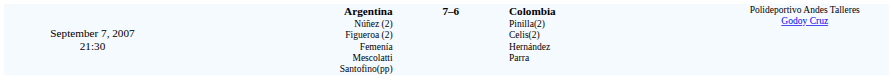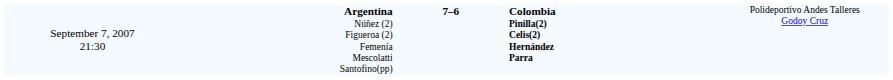(530, 41) normal -> (531, 41) bold
